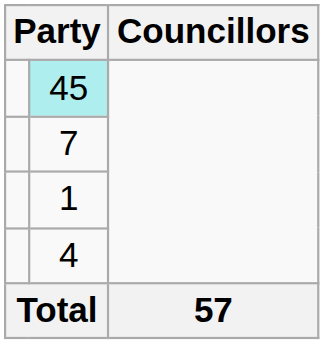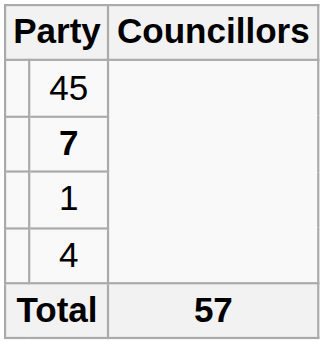(69, 87) paleturquoise background -> (69, 87) no background
(69, 143) normal -> (69, 143) bold
